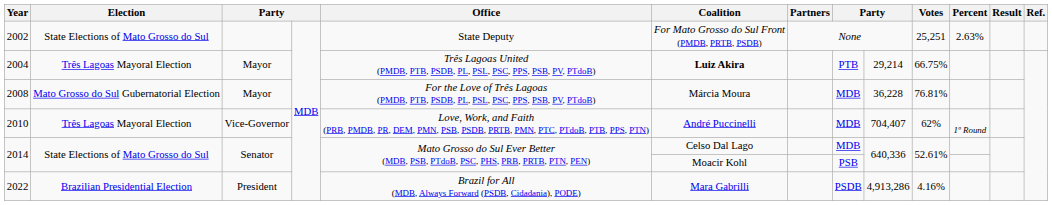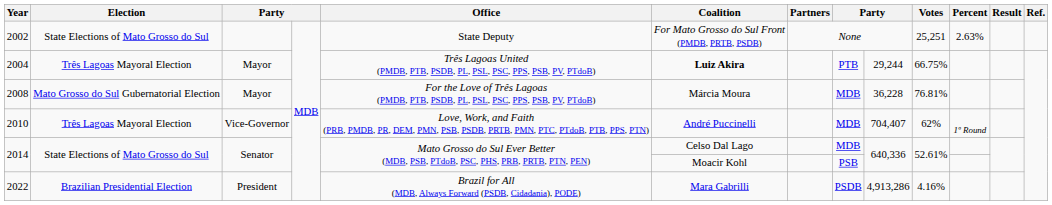(888, 65) 29,214 -> (888, 65) 29,244
